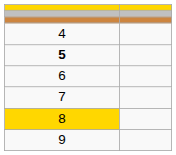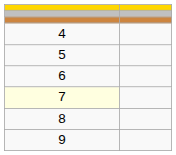(62, 55) bold -> (62, 55) normal
(62, 97) no background -> (62, 97) lightyellow background
(62, 119) gold background -> (62, 119) no background
